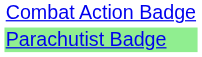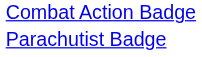(86, 39) lightgreen background -> (86, 39) no background
